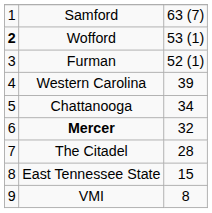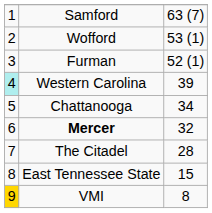(12, 38) bold -> (12, 38) normal
(12, 83) no background -> (12, 83) paleturquoise background
(12, 196) no background -> (12, 196) gold background
